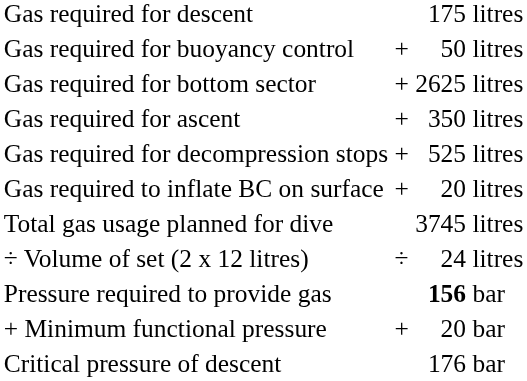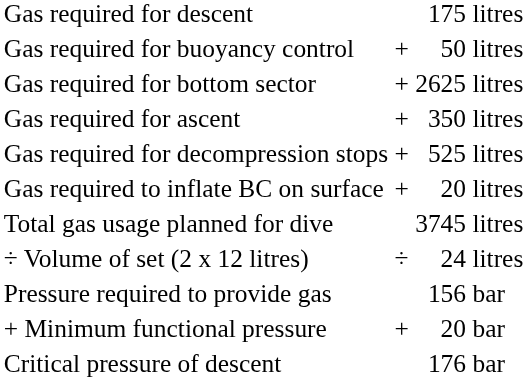(447, 293) bold -> (447, 293) normal
